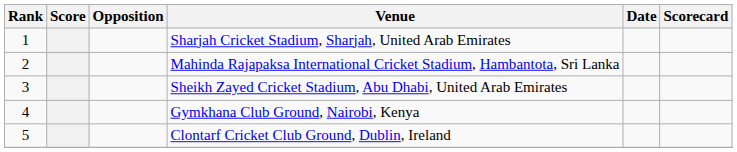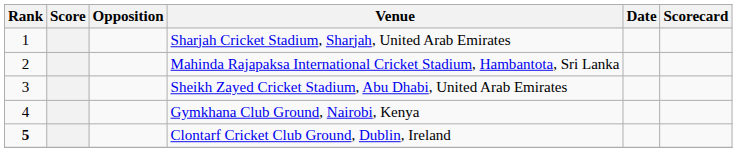(25, 135) normal -> (25, 135) bold
